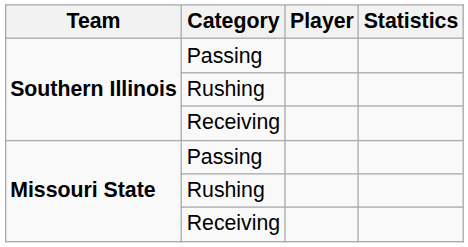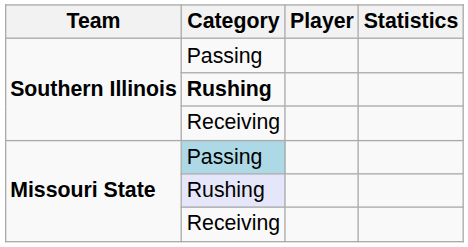(226, 89) normal -> (229, 89) bold
(225, 156) no background -> (225, 156) lightblue background
(226, 190) no background -> (226, 190) lavender background
